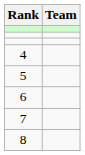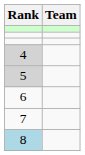(23, 55) no background -> (23, 55) lightgrey background
(23, 76) no background -> (23, 76) lightgrey background
(23, 140) no background -> (23, 140) lightblue background
